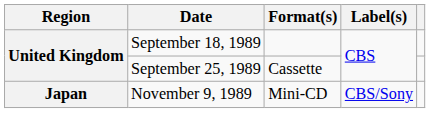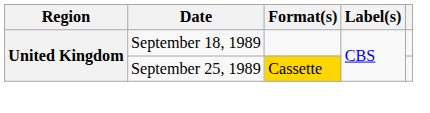(295, 68) no background -> (295, 68) gold background
- row: (191, 94)
